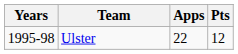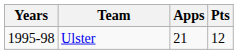(180, 37) 22 -> (180, 37) 21
